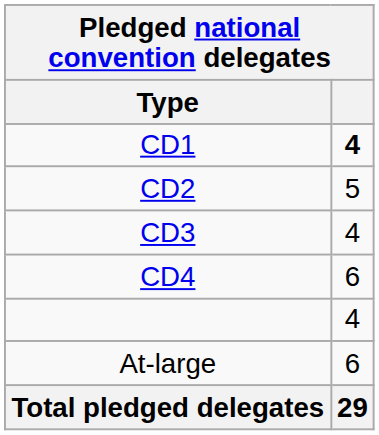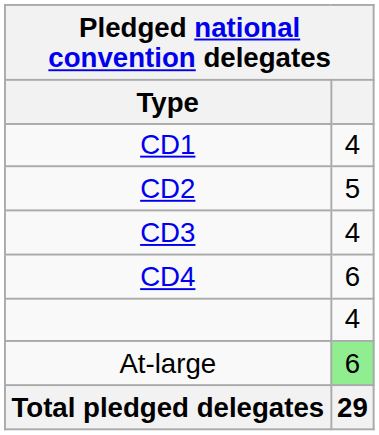(352, 145) bold -> (352, 145) normal
(352, 364) no background -> (352, 364) lightgreen background
